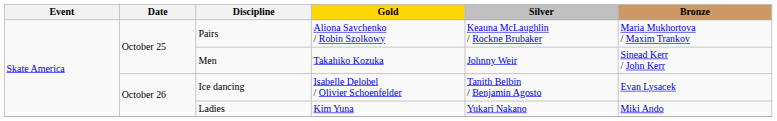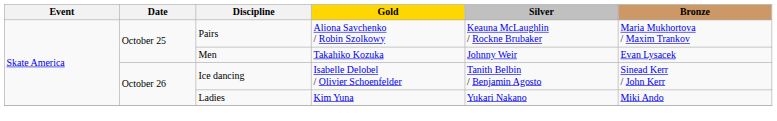(644, 60) Sinead Kerr / John Kerr -> (648, 54) Evan Lysacek
(648, 87) Evan Lysacek -> (644, 76) Sinead Kerr / John Kerr
